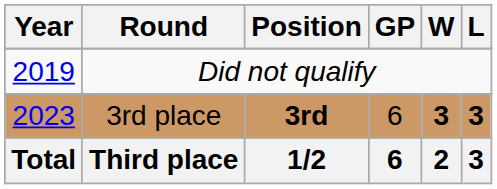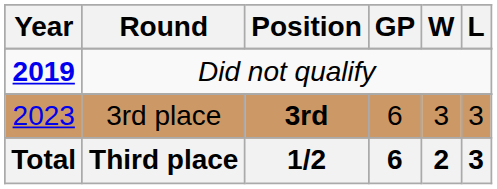(44, 71) normal -> (44, 71) bold
(441, 115) bold -> (441, 115) normal
(476, 115) bold -> (476, 115) normal
